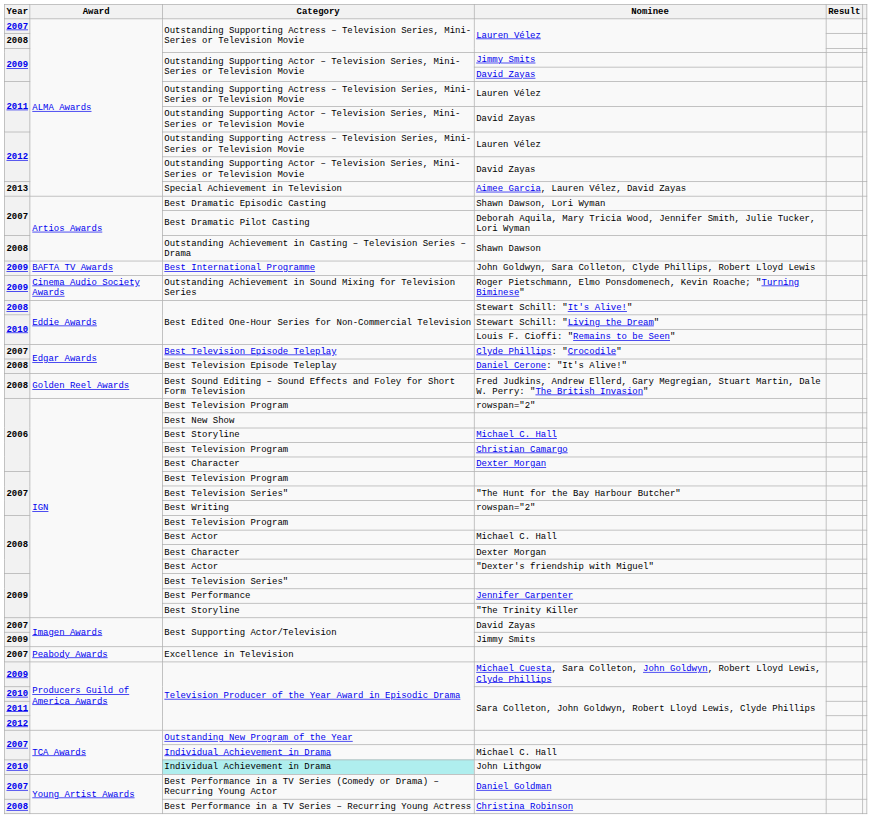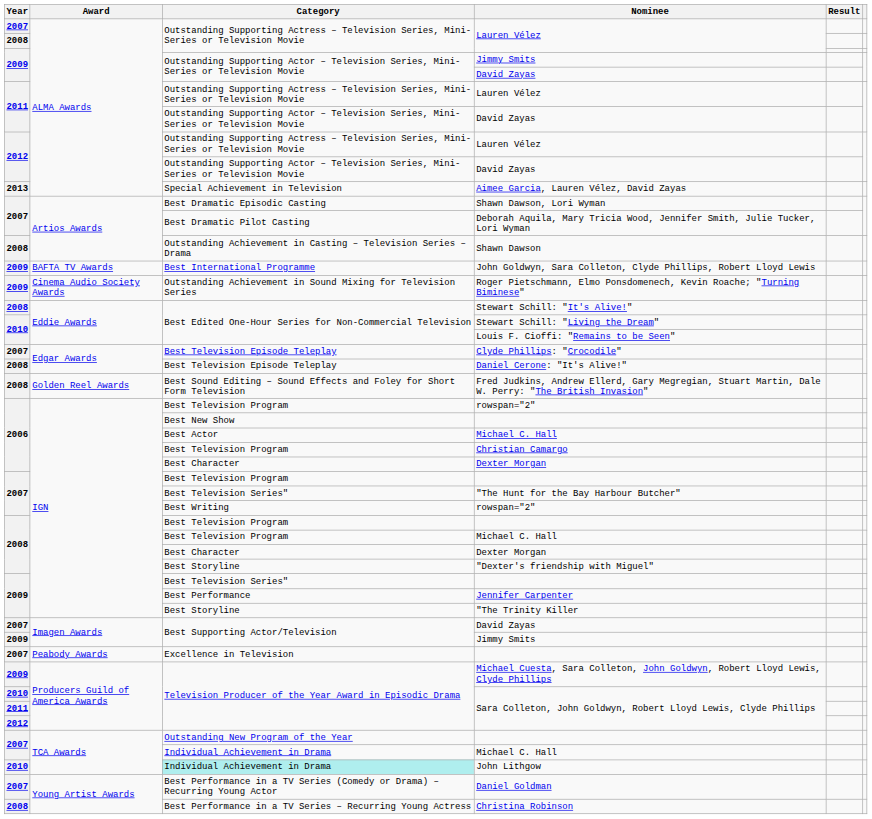(202, 435) Best Storyline -> (191, 435) Best Actor
(191, 537) Best Actor -> (226, 537) Best Television Program
(191, 567) Best Actor -> (202, 567) Best Storyline
